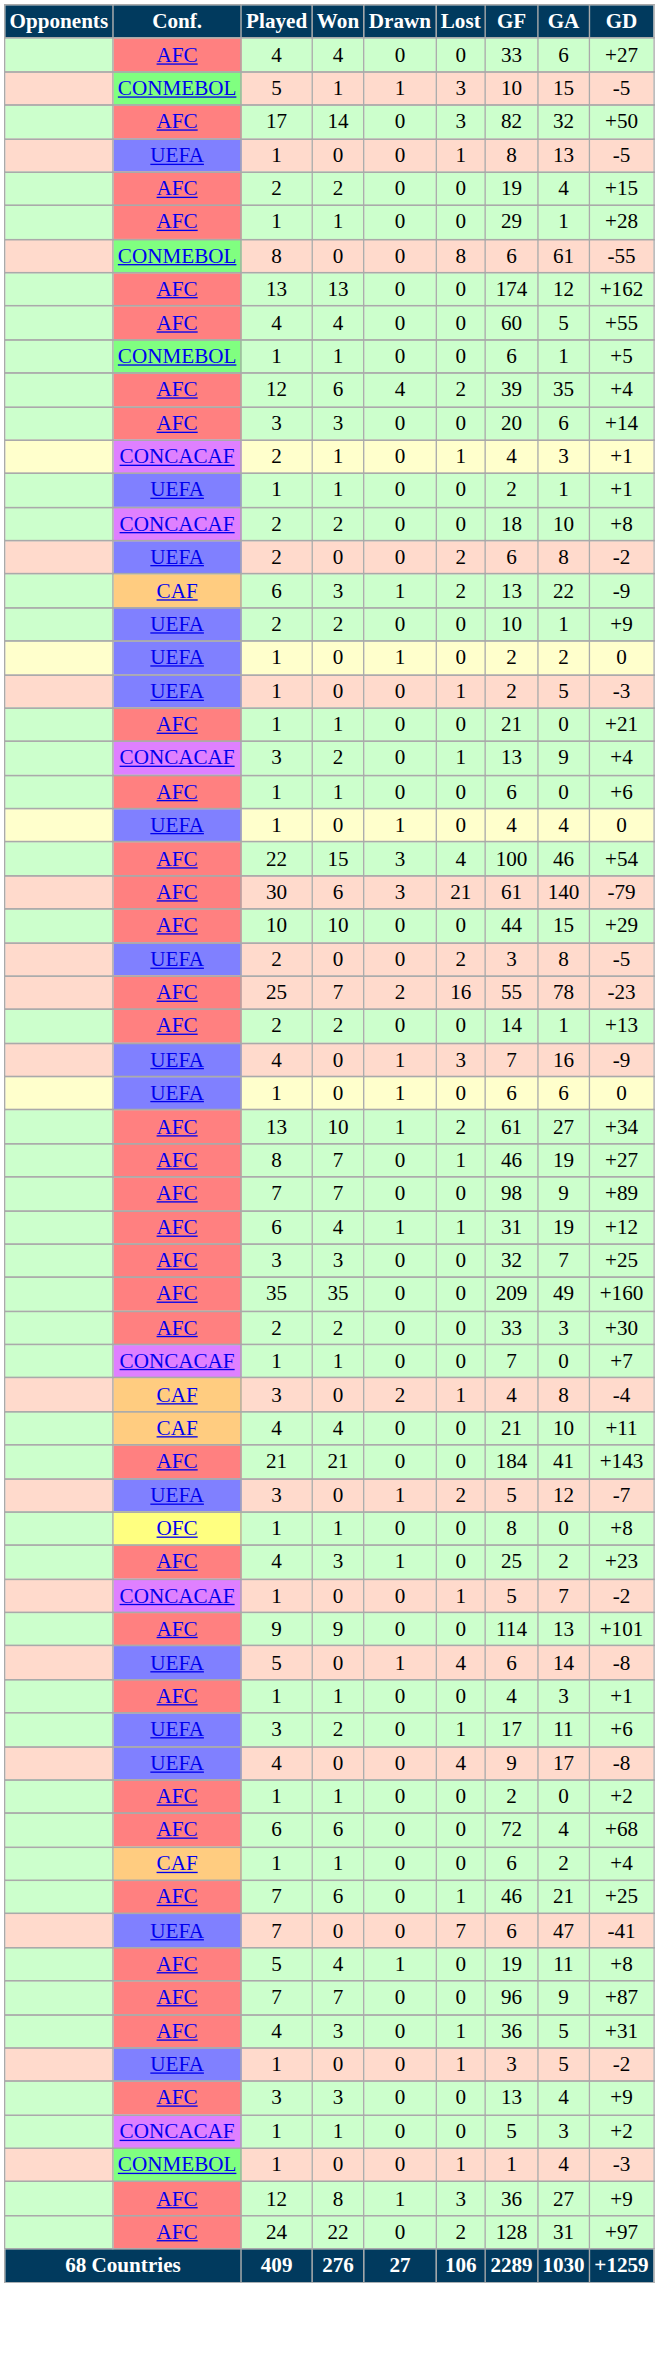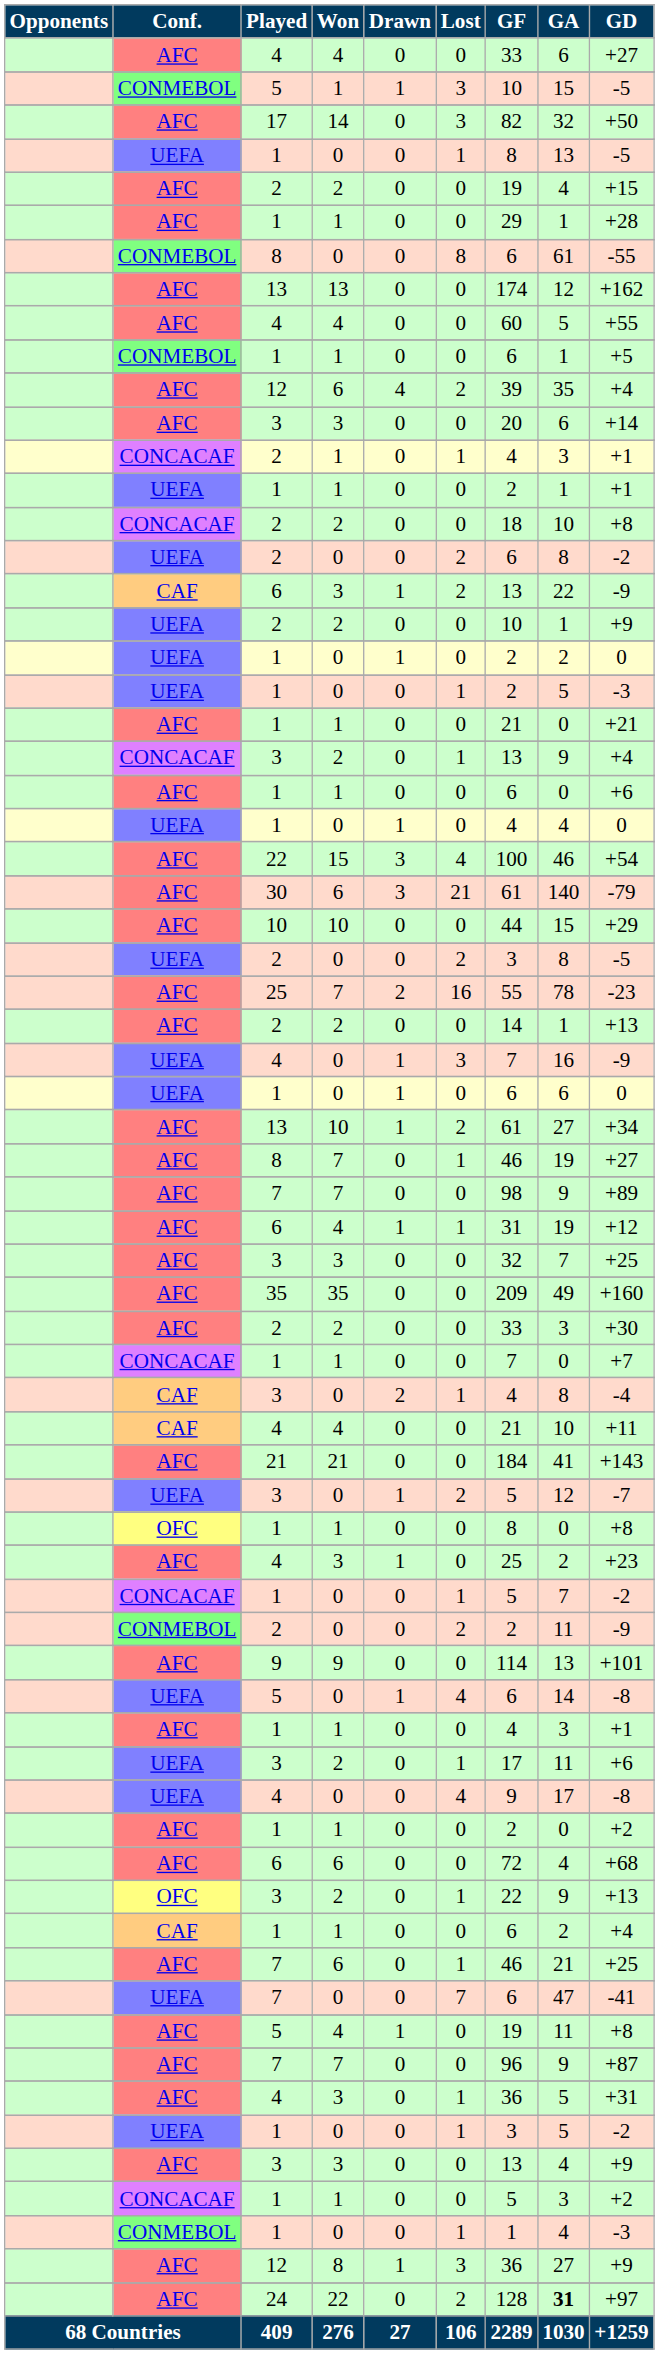+ row: (177, 1629)
+ row: (177, 1896)
(564, 2231) normal -> (564, 2298) bold
